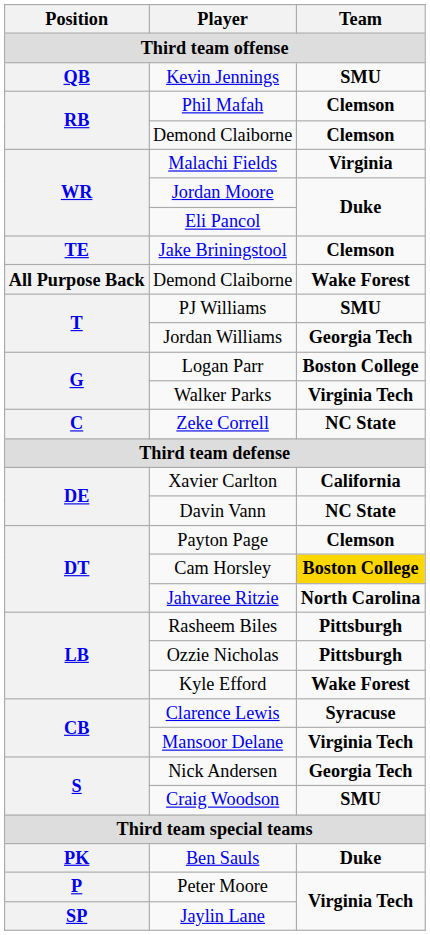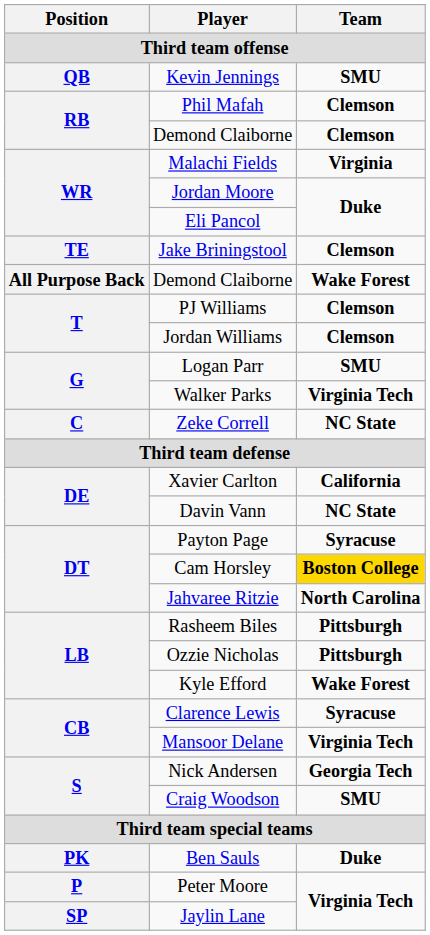(361, 308) SMU -> (361, 308) Clemson
(361, 337) Georgia Tech -> (361, 337) Clemson
(361, 366) Boston College -> (361, 366) SMU
(361, 539) Clemson -> (361, 539) Syracuse
